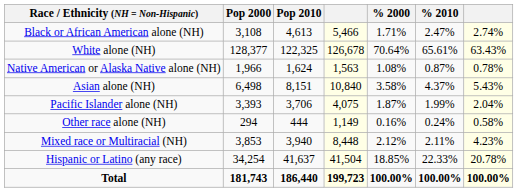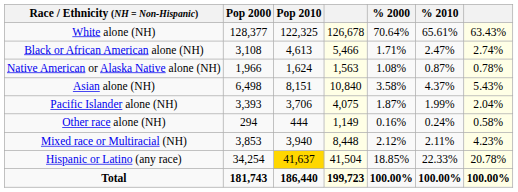rows swapped: (114, 50) <-> (114, 31)
(299, 159) no background -> (299, 159) gold background
